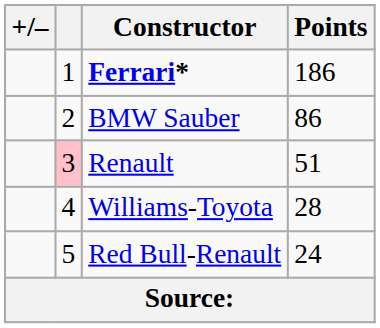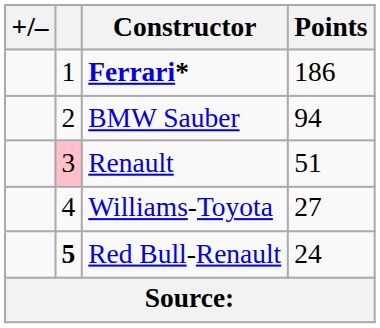(308, 117) 86 -> (308, 117) 94
(308, 208) 28 -> (308, 208) 27
(68, 253) normal -> (68, 253) bold
